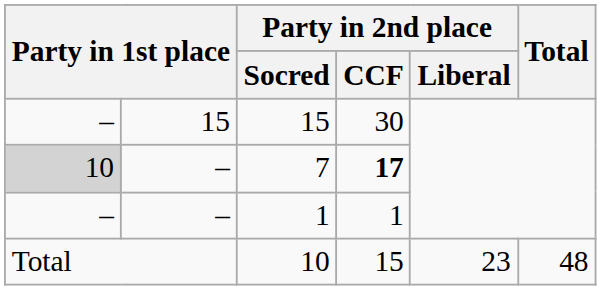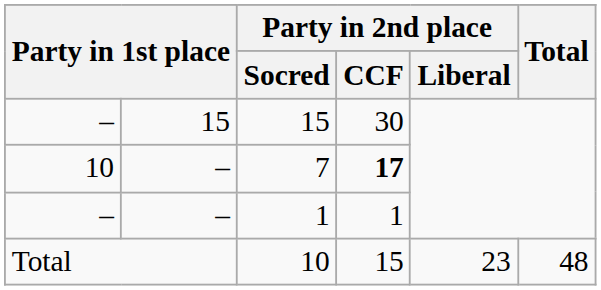(99, 167) lightgrey background -> (99, 167) no background
